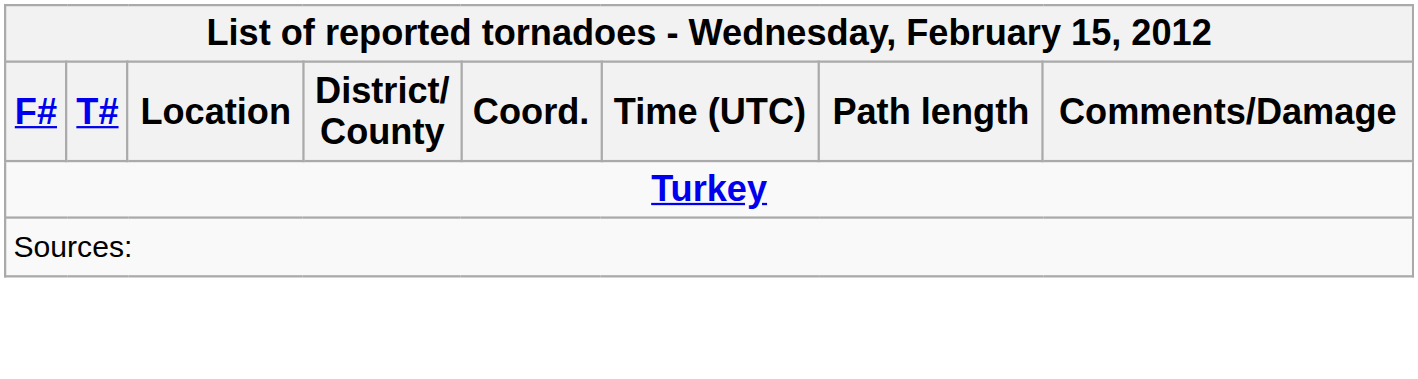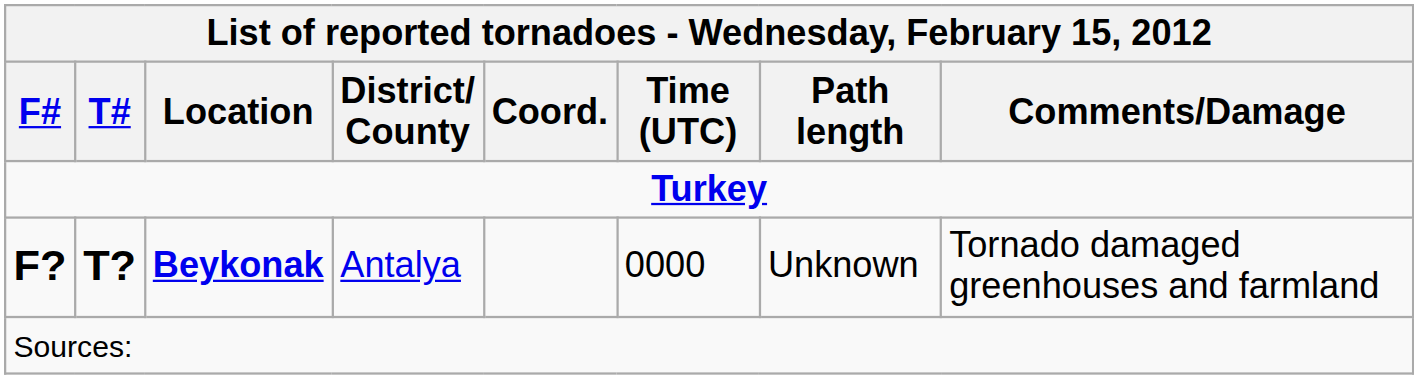+ row: (40, 266)
